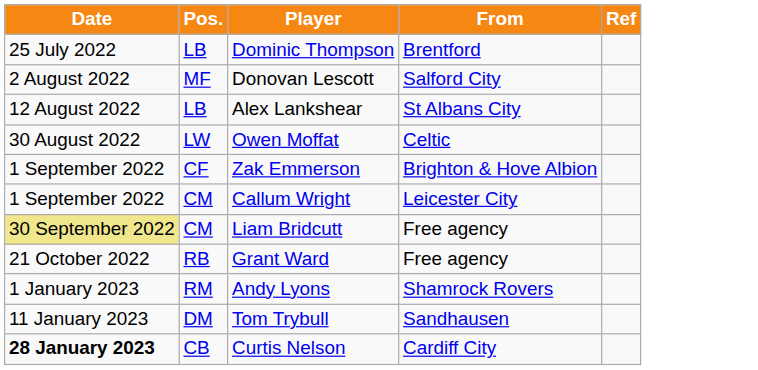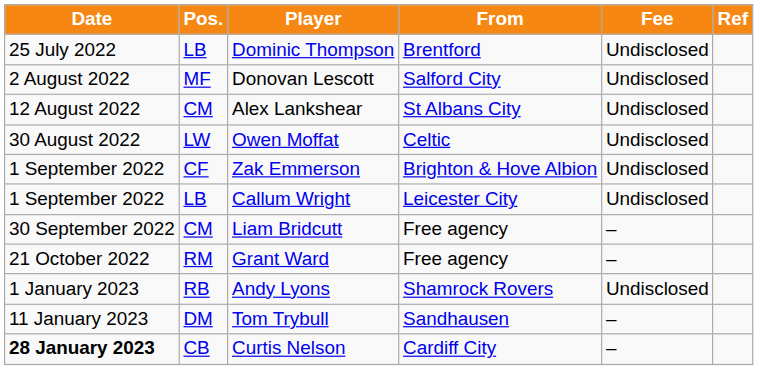+ column: (657, 19)
(195, 109) LB -> (198, 109) CM
(198, 199) CM -> (195, 199) LB
(92, 229) khaki background -> (92, 229) no background
(197, 259) RB -> (198, 259) RM
(198, 288) RM -> (197, 288) RB
